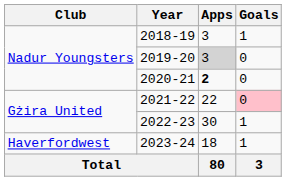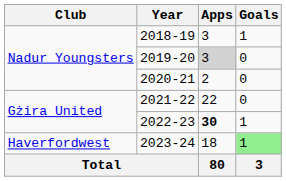(205, 79) bold -> (205, 79) normal
(243, 101) pink background -> (243, 101) no background
(209, 122) normal -> (209, 122) bold
(243, 144) no background -> (243, 144) lightgreen background
